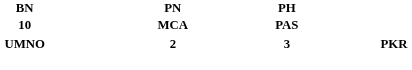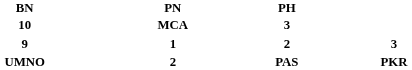(287, 25) PAS -> (287, 25) 3
+ row: (25, 44)
(287, 44) 3 -> (287, 62) PAS
